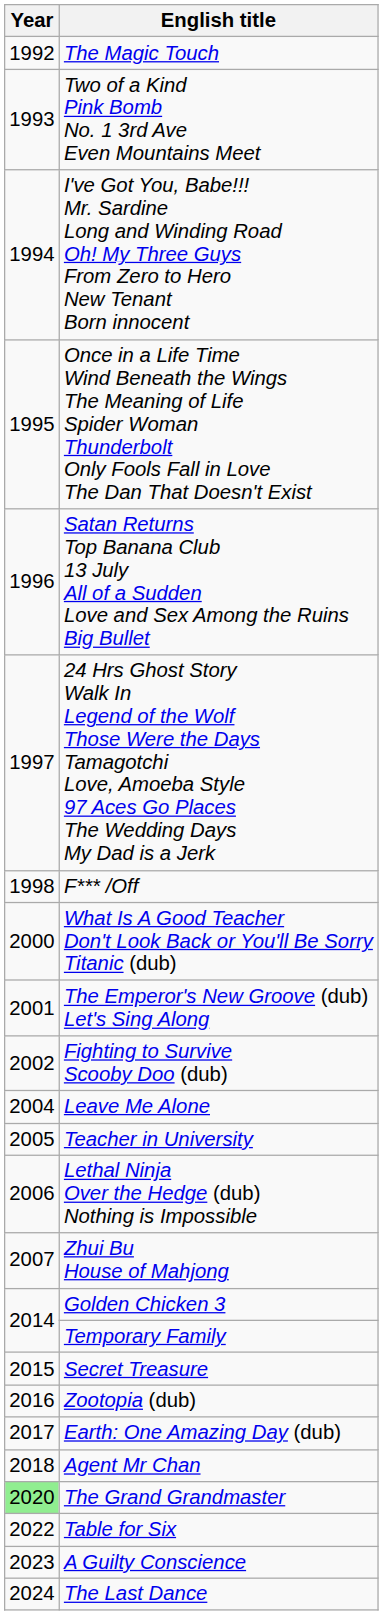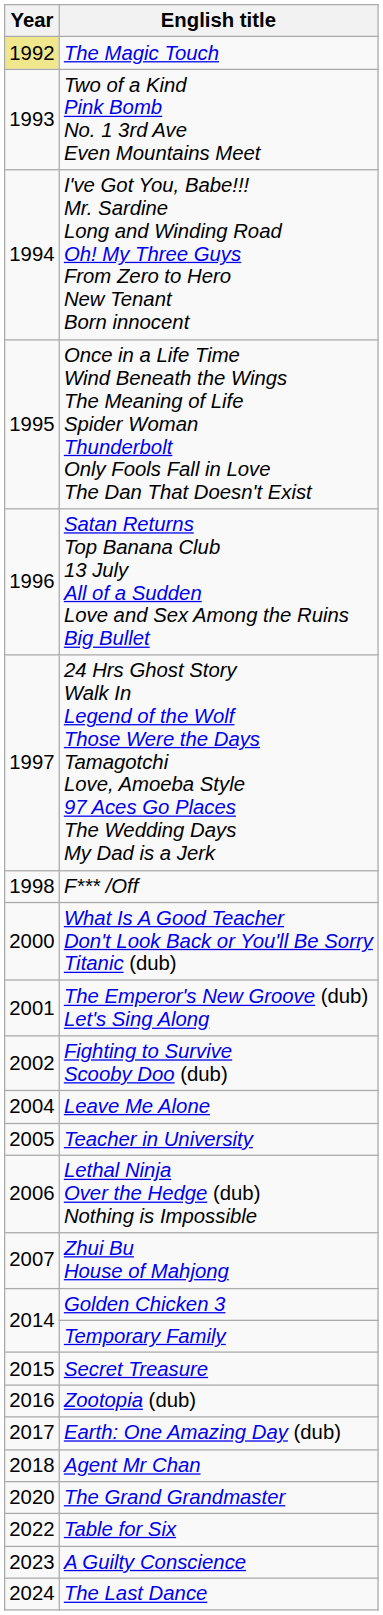(32, 52) no background -> (32, 52) khaki background
(32, 1497) lightgreen background -> (32, 1497) no background
